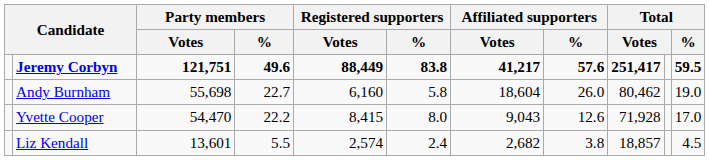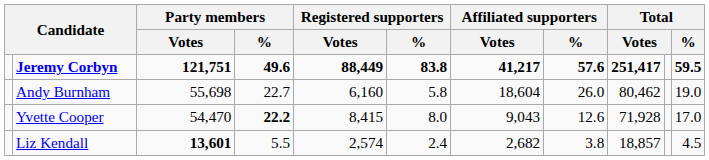(277, 117) normal -> (277, 117) bold
(211, 142) normal -> (211, 142) bold
